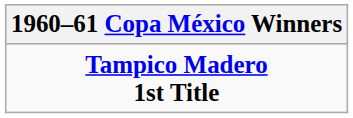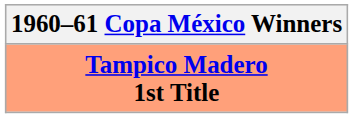(177, 77) no background -> (177, 77) lightsalmon background
